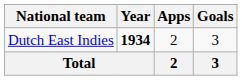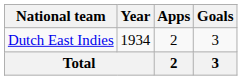(135, 39) bold -> (135, 39) normal
